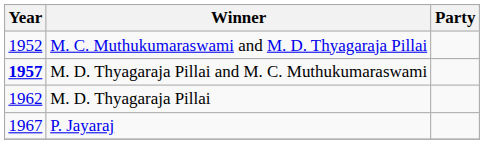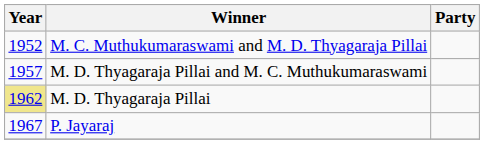(25, 71) bold -> (25, 71) normal
(25, 98) no background -> (25, 98) khaki background
